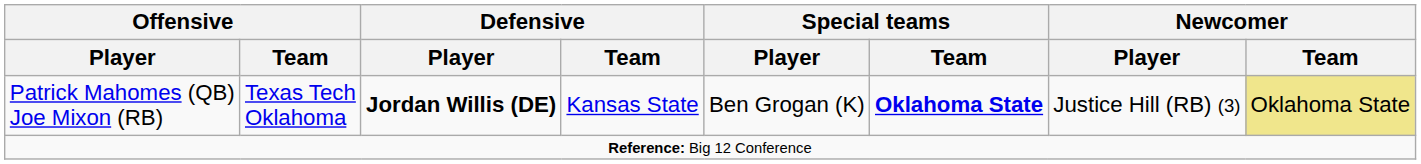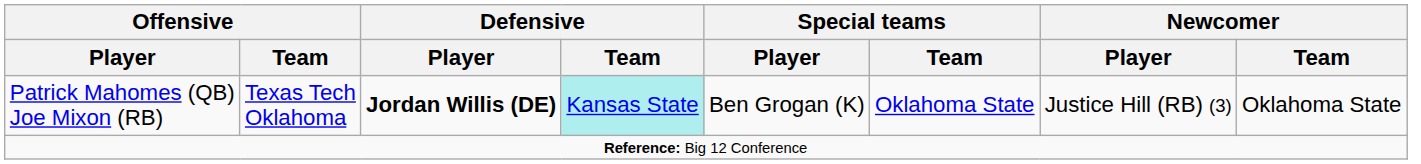(633, 105) no background -> (633, 105) paleturquoise background
(959, 105) bold -> (955, 105) normal
(1330, 105) khaki background -> (1322, 105) no background
